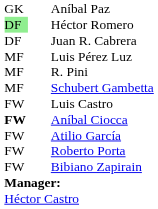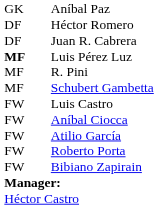(13, 24) lightgreen background -> (13, 24) no background
(14, 56) normal -> (15, 56) bold
(15, 119) bold -> (14, 119) normal
